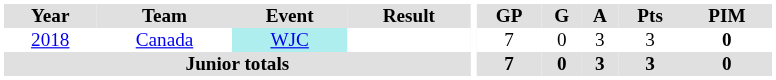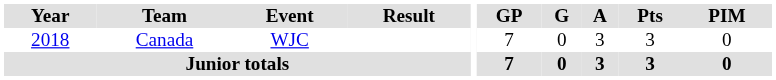(290, 39) paleturquoise background -> (290, 39) no background
(727, 39) bold -> (727, 39) normal
